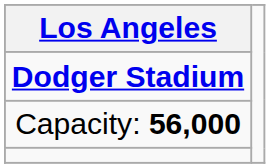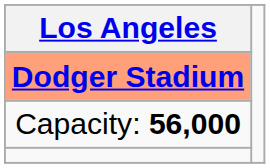(128, 76) no background -> (128, 76) lightsalmon background
